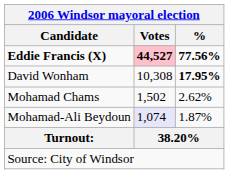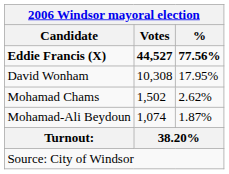(155, 55) pink background -> (155, 55) no background
(200, 76) bold -> (198, 76) normal
(151, 117) lavender background -> (151, 117) no background
